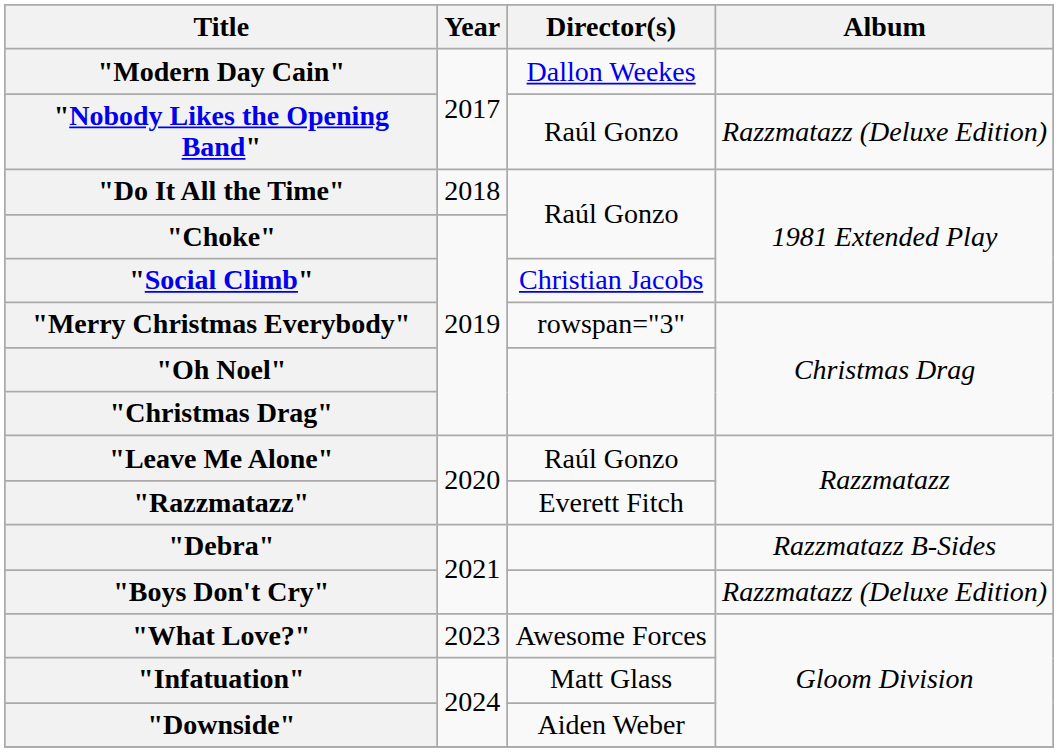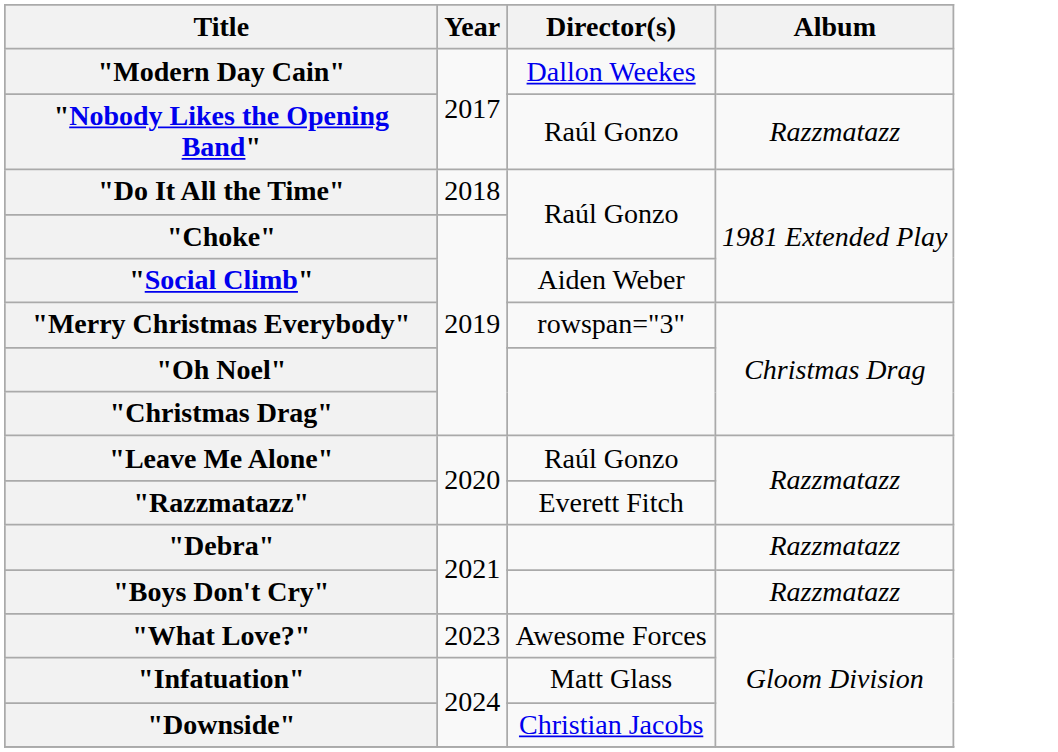(885, 131) Razzmatazz (Deluxe Edition) -> (835, 131) Razzmatazz
(611, 280) Christian Jacobs -> (611, 280) Aiden Weber
(885, 546) Razzmatazz B-Sides -> (835, 546) Razzmatazz
(885, 591) Razzmatazz (Deluxe Edition) -> (835, 591) Razzmatazz
(611, 724) Aiden Weber -> (611, 724) Christian Jacobs
